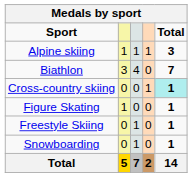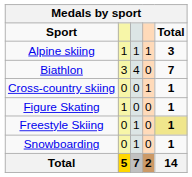(171, 88) paleturquoise background -> (171, 88) no background
(171, 125) no background -> (171, 125) khaki background
